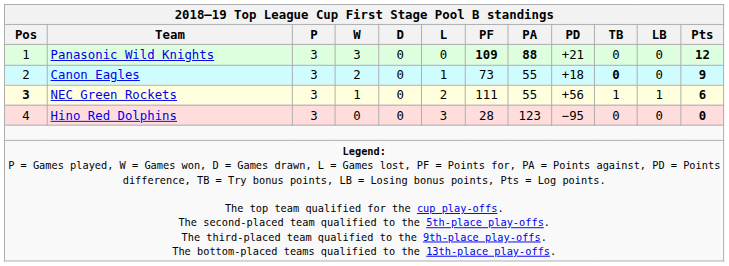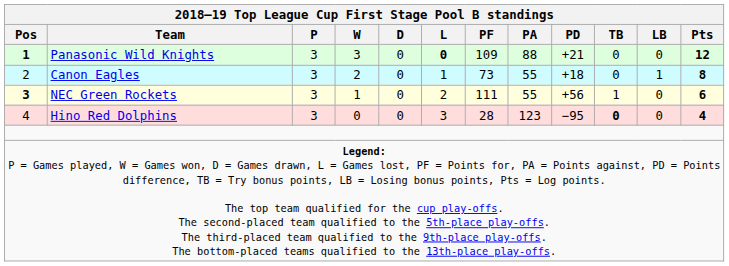(26, 55) normal -> (26, 55) bold
(443, 55) normal -> (443, 55) bold
(487, 55) bold -> (487, 55) normal
(530, 55) bold -> (530, 55) normal
(616, 75) bold -> (616, 75) normal
(659, 75) 0 -> (659, 75) 1
(702, 75) 9 -> (702, 75) 8
(659, 95) 1 -> (659, 95) 0
(616, 115) normal -> (616, 115) bold
(702, 115) 0 -> (702, 115) 4
